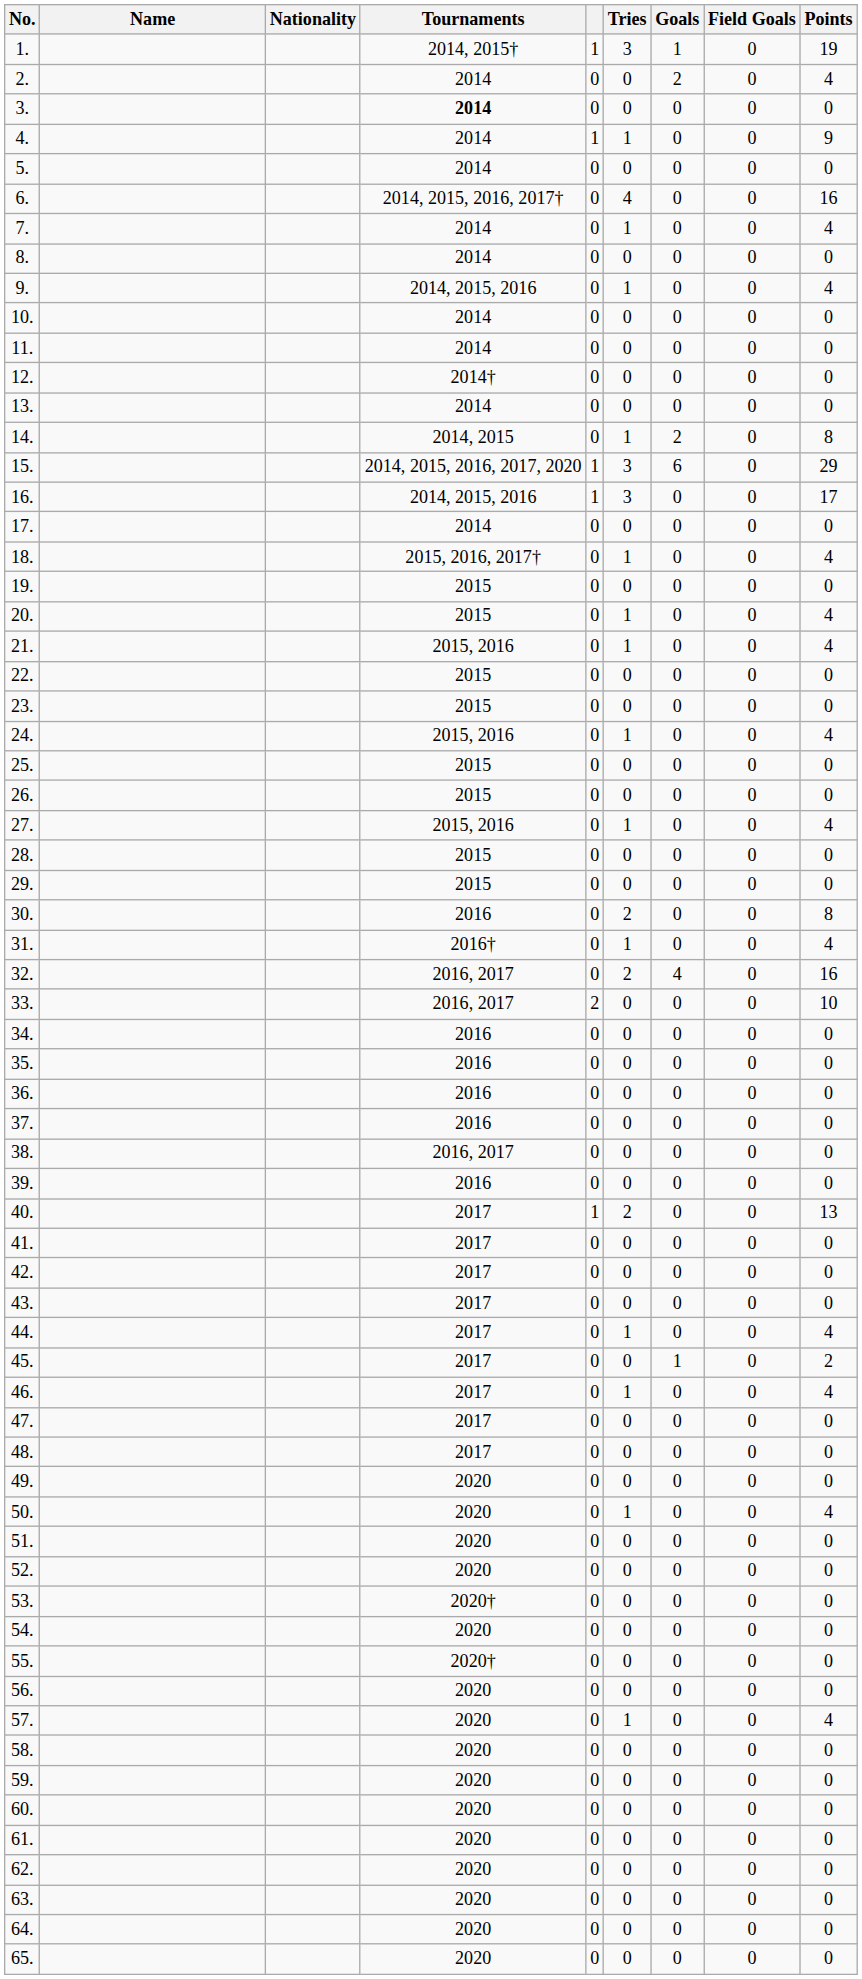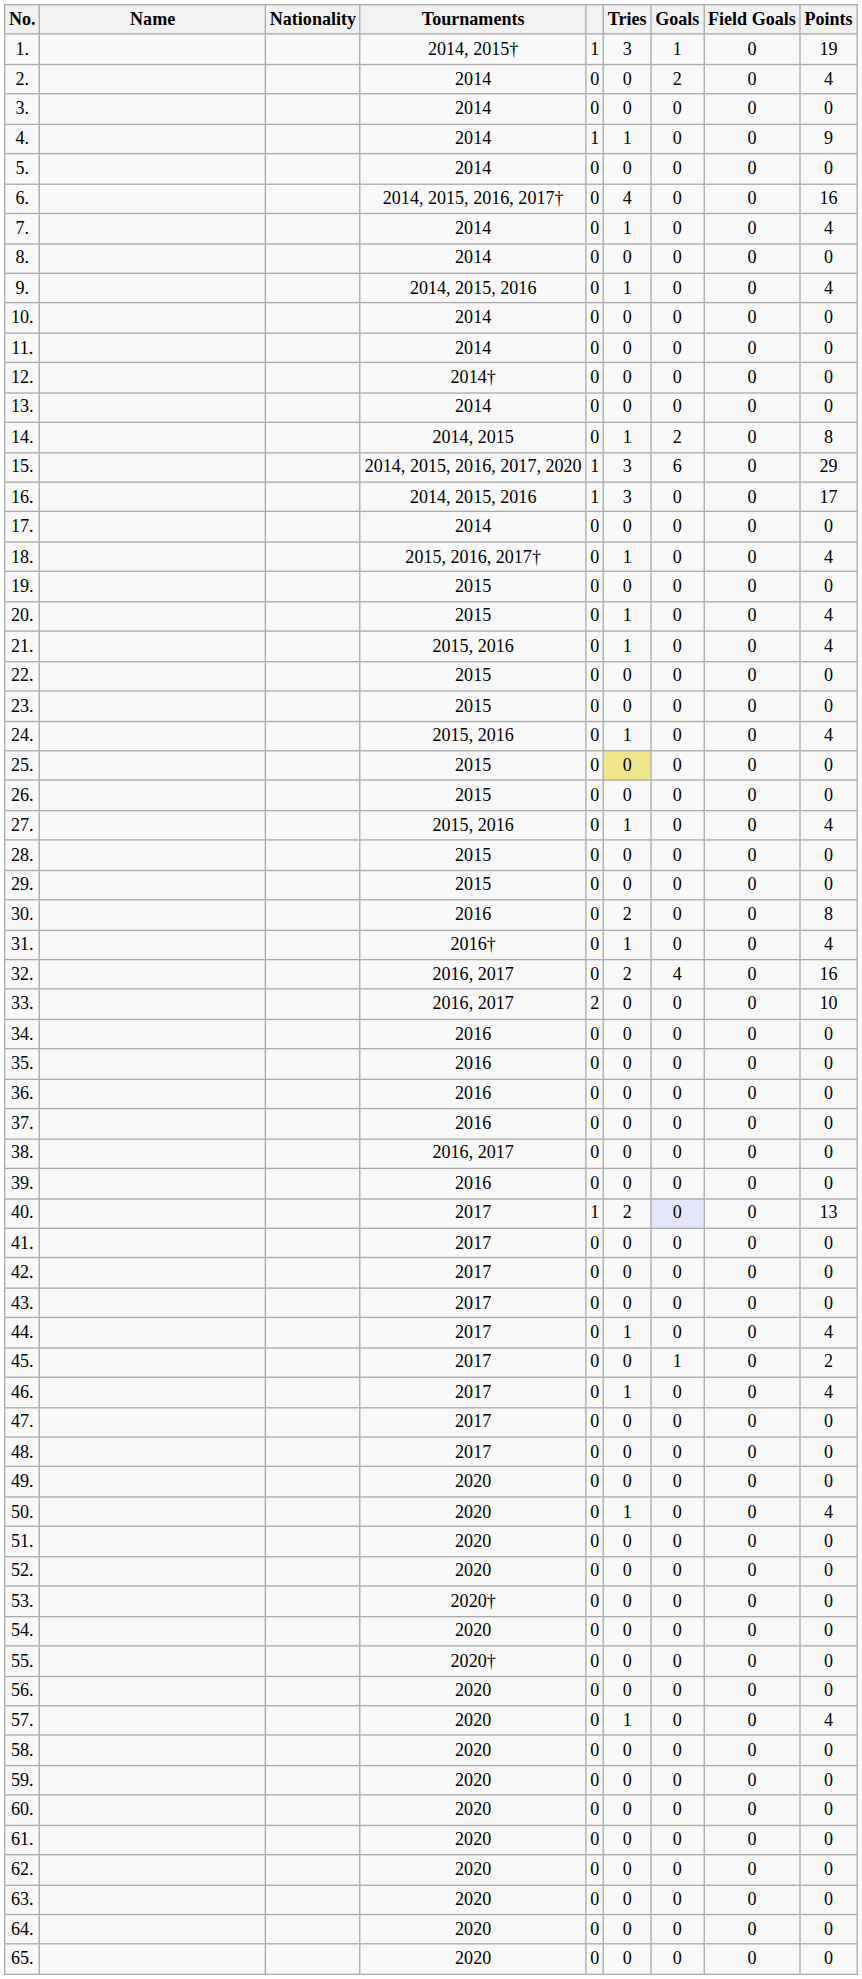(473, 108) bold -> (473, 108) normal
(627, 765) no background -> (627, 765) khaki background
(677, 1212) no background -> (677, 1212) lavender background
